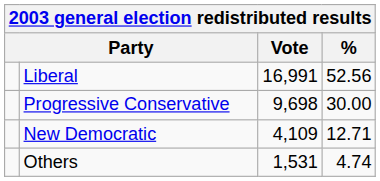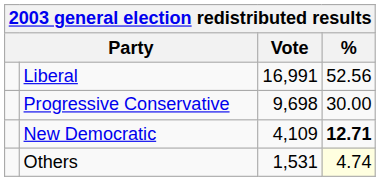(349, 133) normal -> (349, 133) bold
(354, 162) no background -> (354, 162) lightyellow background
